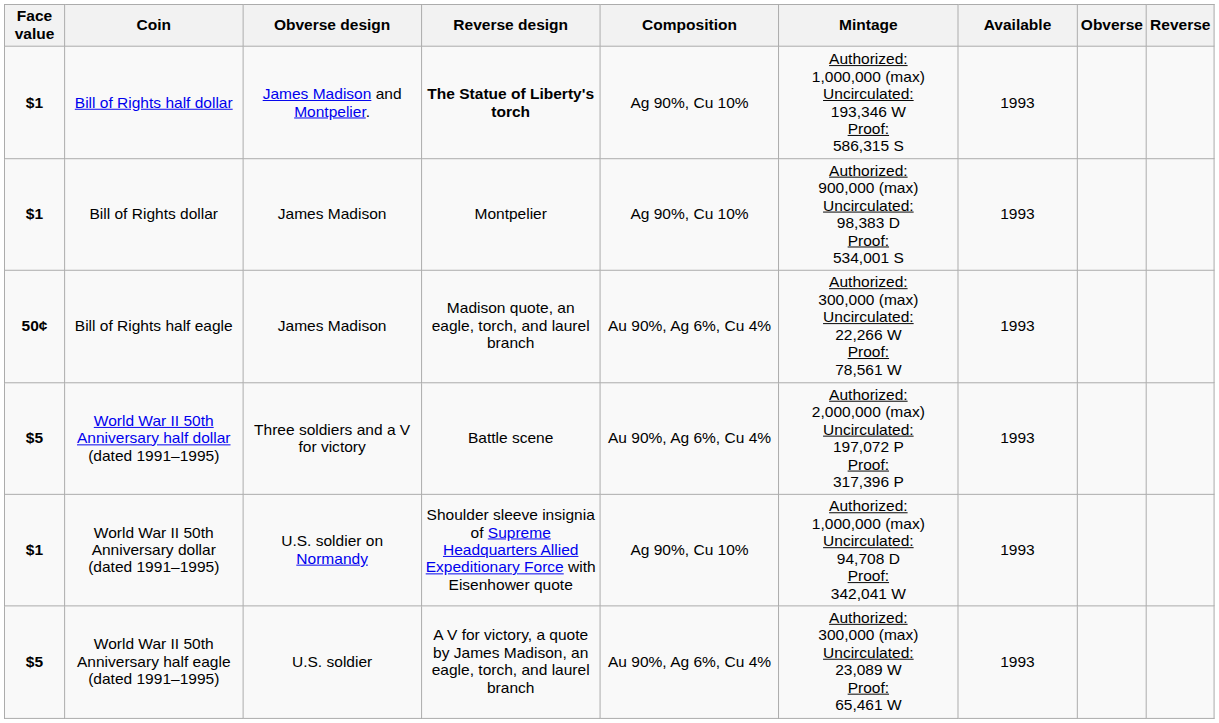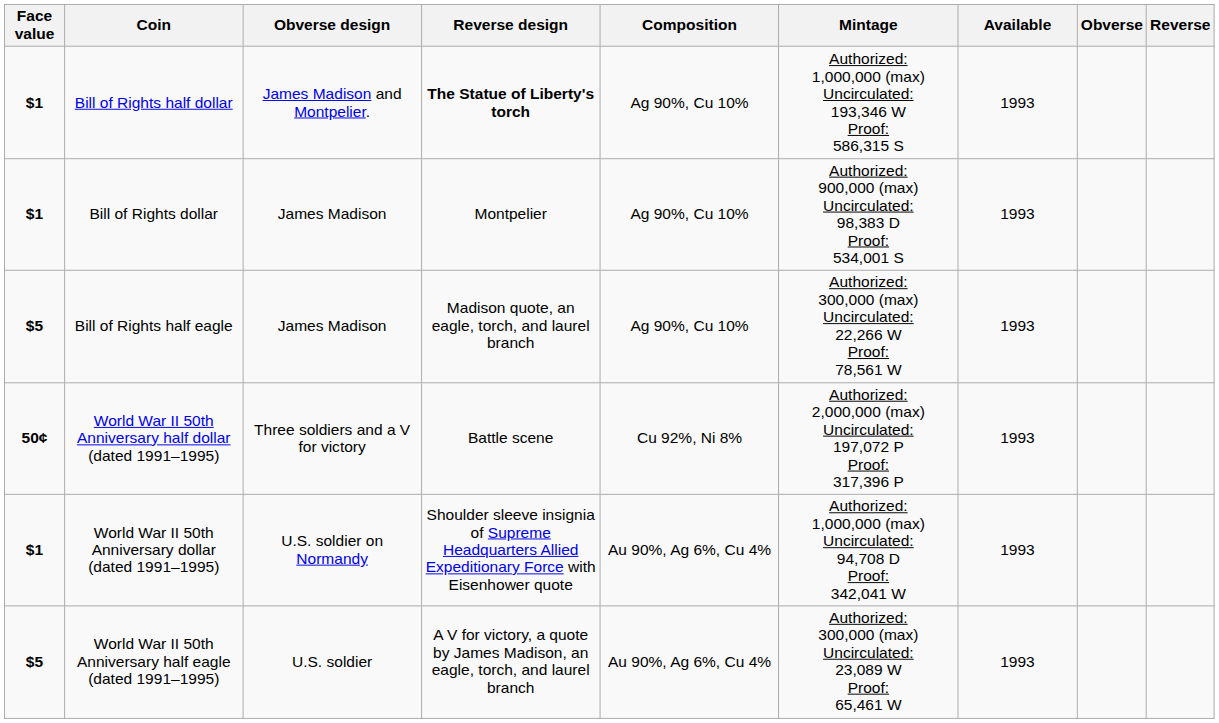(35, 326) 50¢ -> (35, 326) $5
(690, 326) Au 90%, Ag 6%, Cu 4% -> (690, 326) Ag 90%, Cu 10%
(35, 438) $5 -> (35, 438) 50¢
(690, 438) Au 90%, Ag 6%, Cu 4% -> (690, 438) Cu 92%, Ni 8%
(690, 550) Ag 90%, Cu 10% -> (690, 550) Au 90%, Ag 6%, Cu 4%
